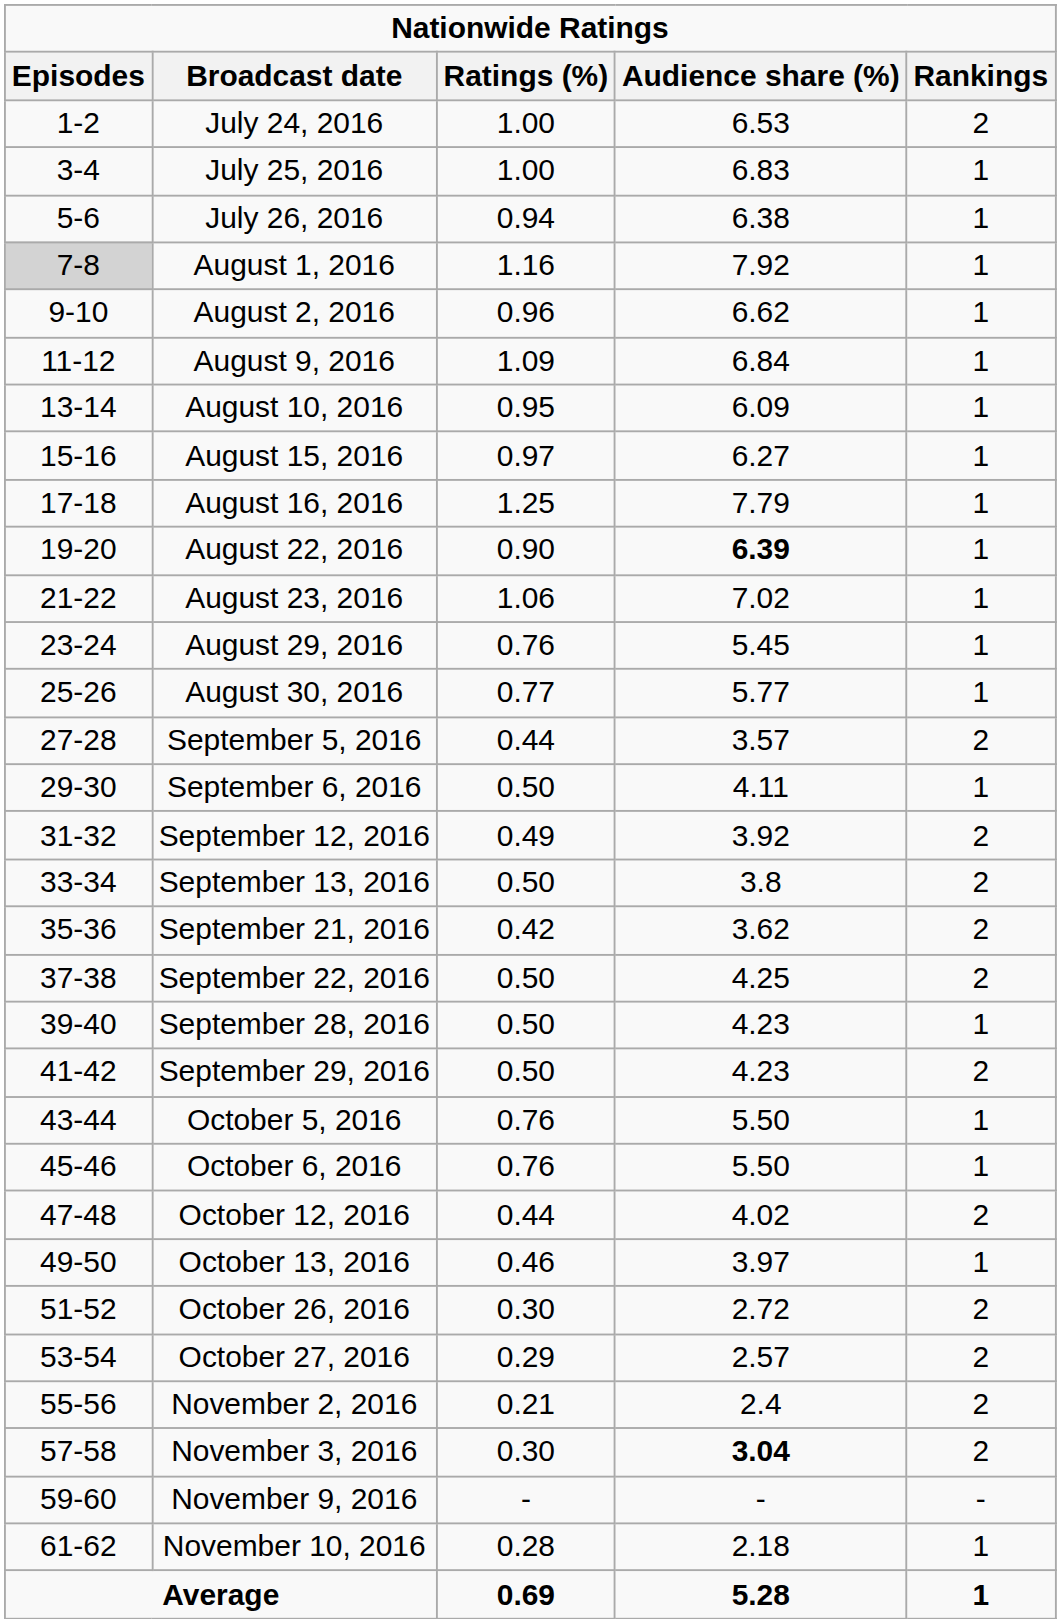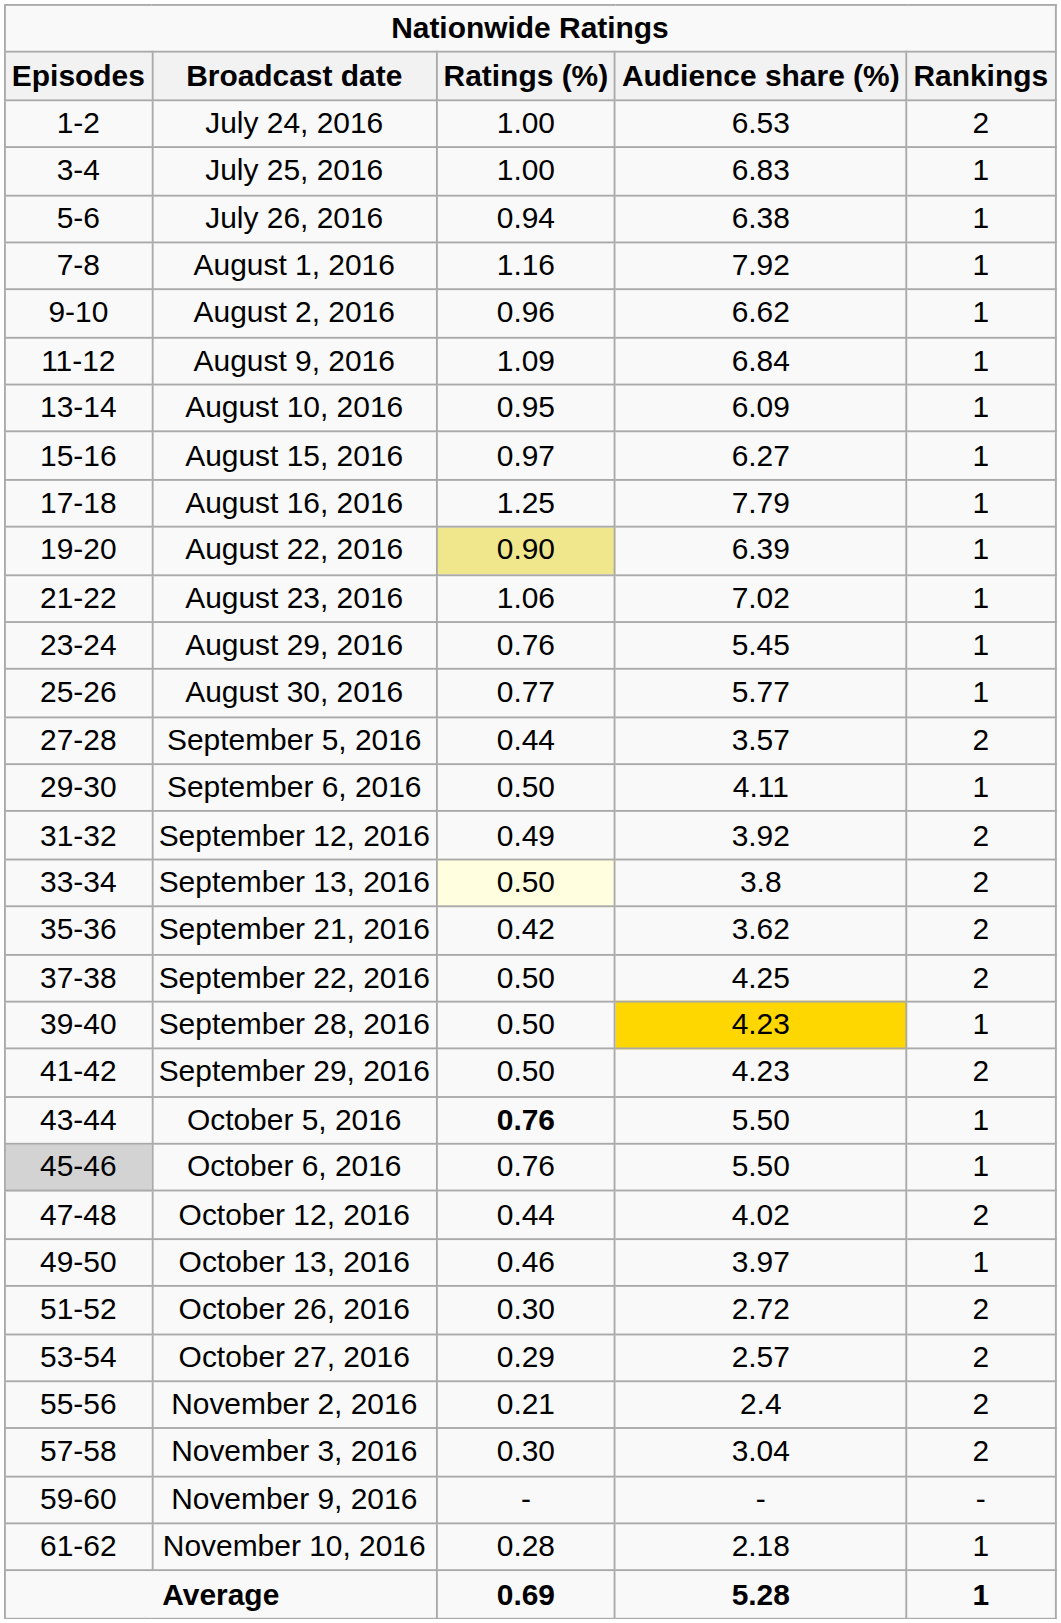(78, 265) lightgrey background -> (78, 265) no background
(526, 550) no background -> (526, 550) khaki background
(761, 550) bold -> (761, 550) normal
(526, 882) no background -> (526, 882) lightyellow background
(761, 1024) no background -> (761, 1024) gold background
(526, 1119) normal -> (526, 1119) bold
(78, 1167) no background -> (78, 1167) lightgrey background
(761, 1451) bold -> (761, 1451) normal
